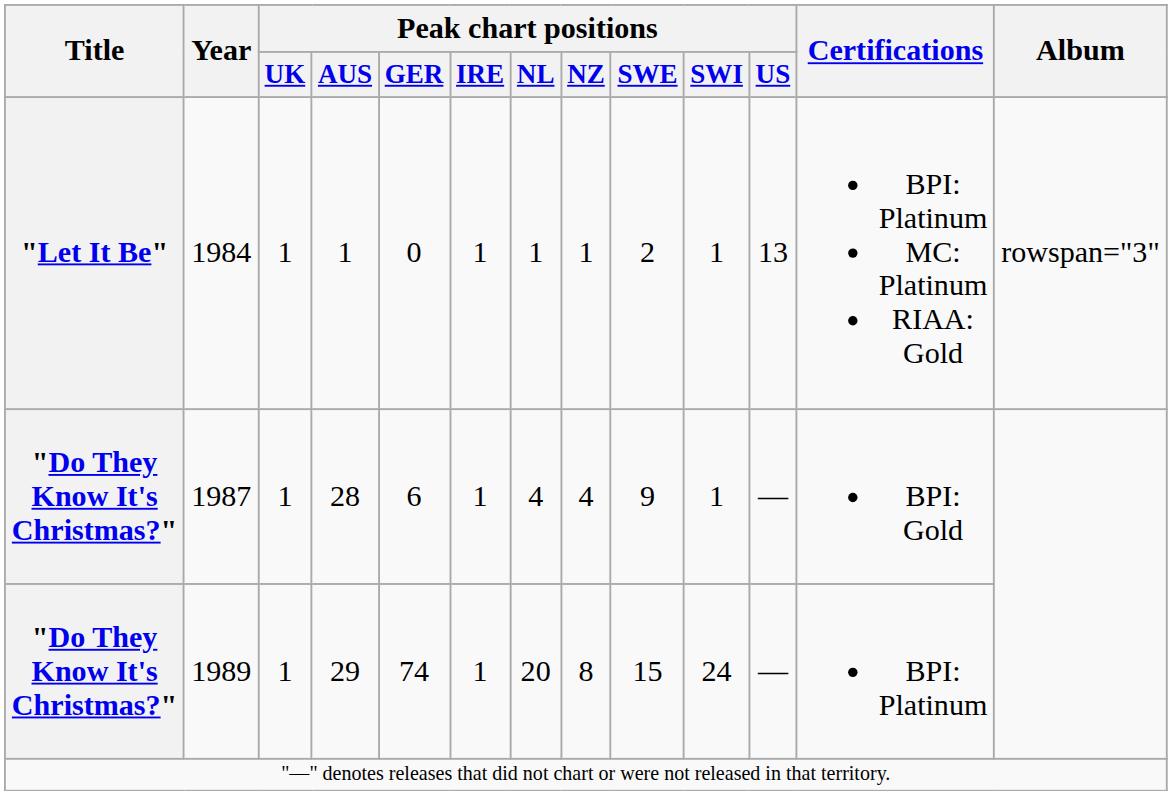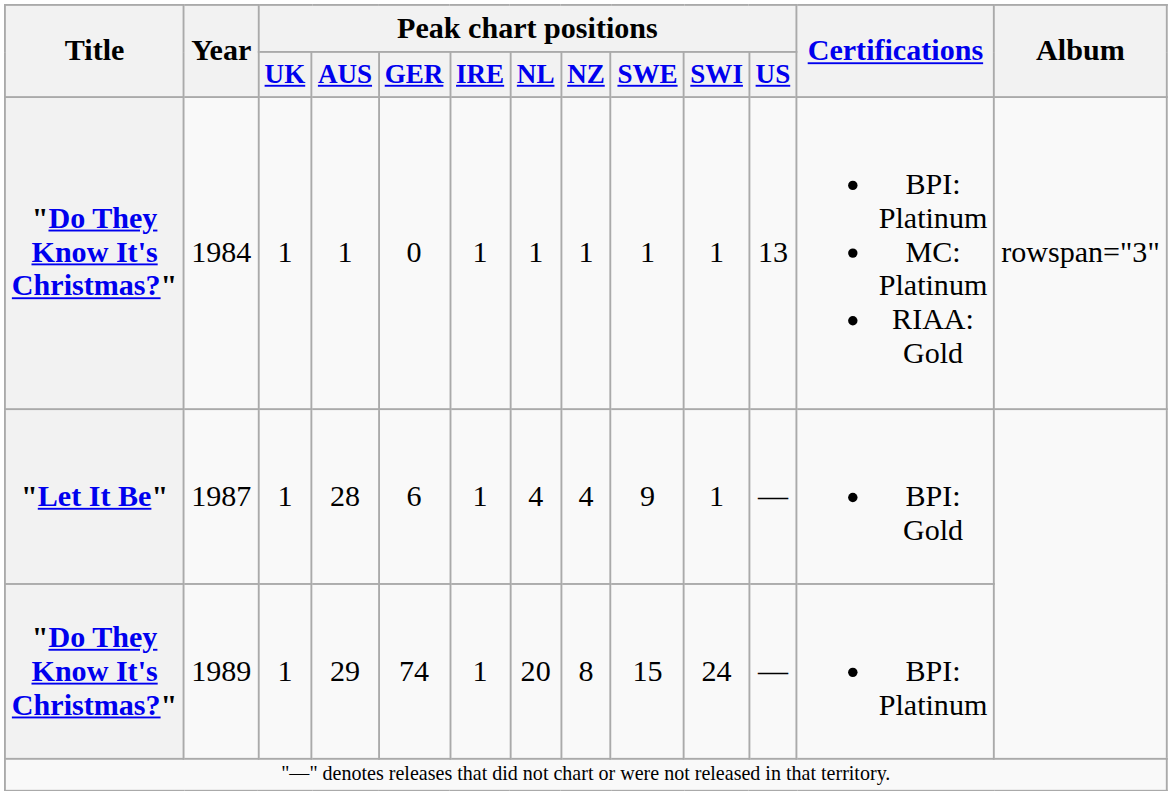(95, 252) "Let It Be" -> (95, 252) "Do They Know It's Christmas?"
(648, 252) 2 -> (648, 252) 1
(95, 495) "Do They Know It's Christmas?" -> (95, 495) "Let It Be"
